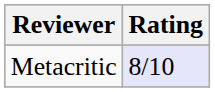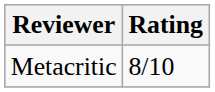(151, 65) lavender background -> (151, 65) no background
